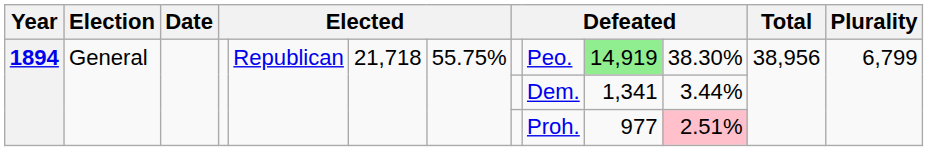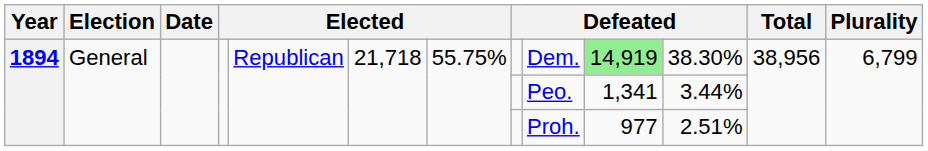(550, 57) Peo. -> (553, 57) Dem.
(553, 92) Dem. -> (550, 92) Peo.
(711, 127) pink background -> (711, 127) no background
